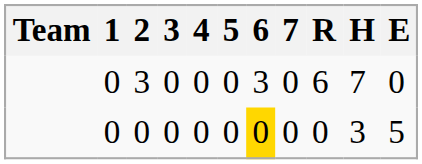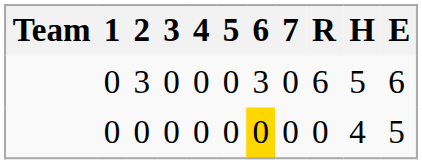(357, 81) 7 -> (357, 81) 5
(396, 81) 0 -> (396, 81) 6
(357, 131) 3 -> (357, 131) 4
